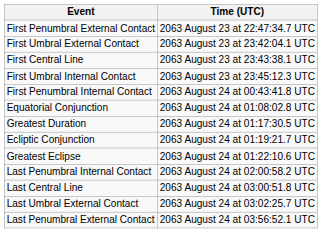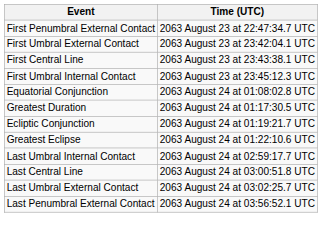- row: (79, 92)
- row: (79, 172)
+ row: (71, 156)
